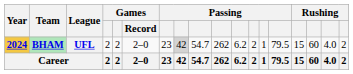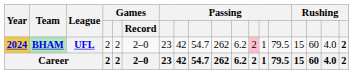(181, 45) lightgrey background -> (181, 45) no background
(254, 45) no background -> (254, 45) pink background
(344, 45) normal -> (344, 45) bold
